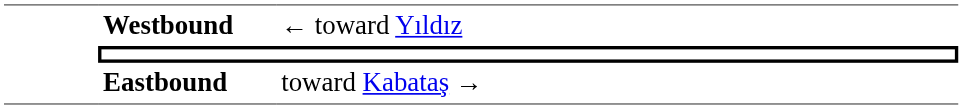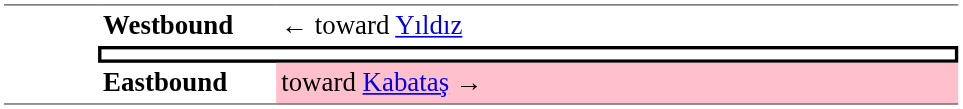(382, 82) no background -> (382, 82) pink background
